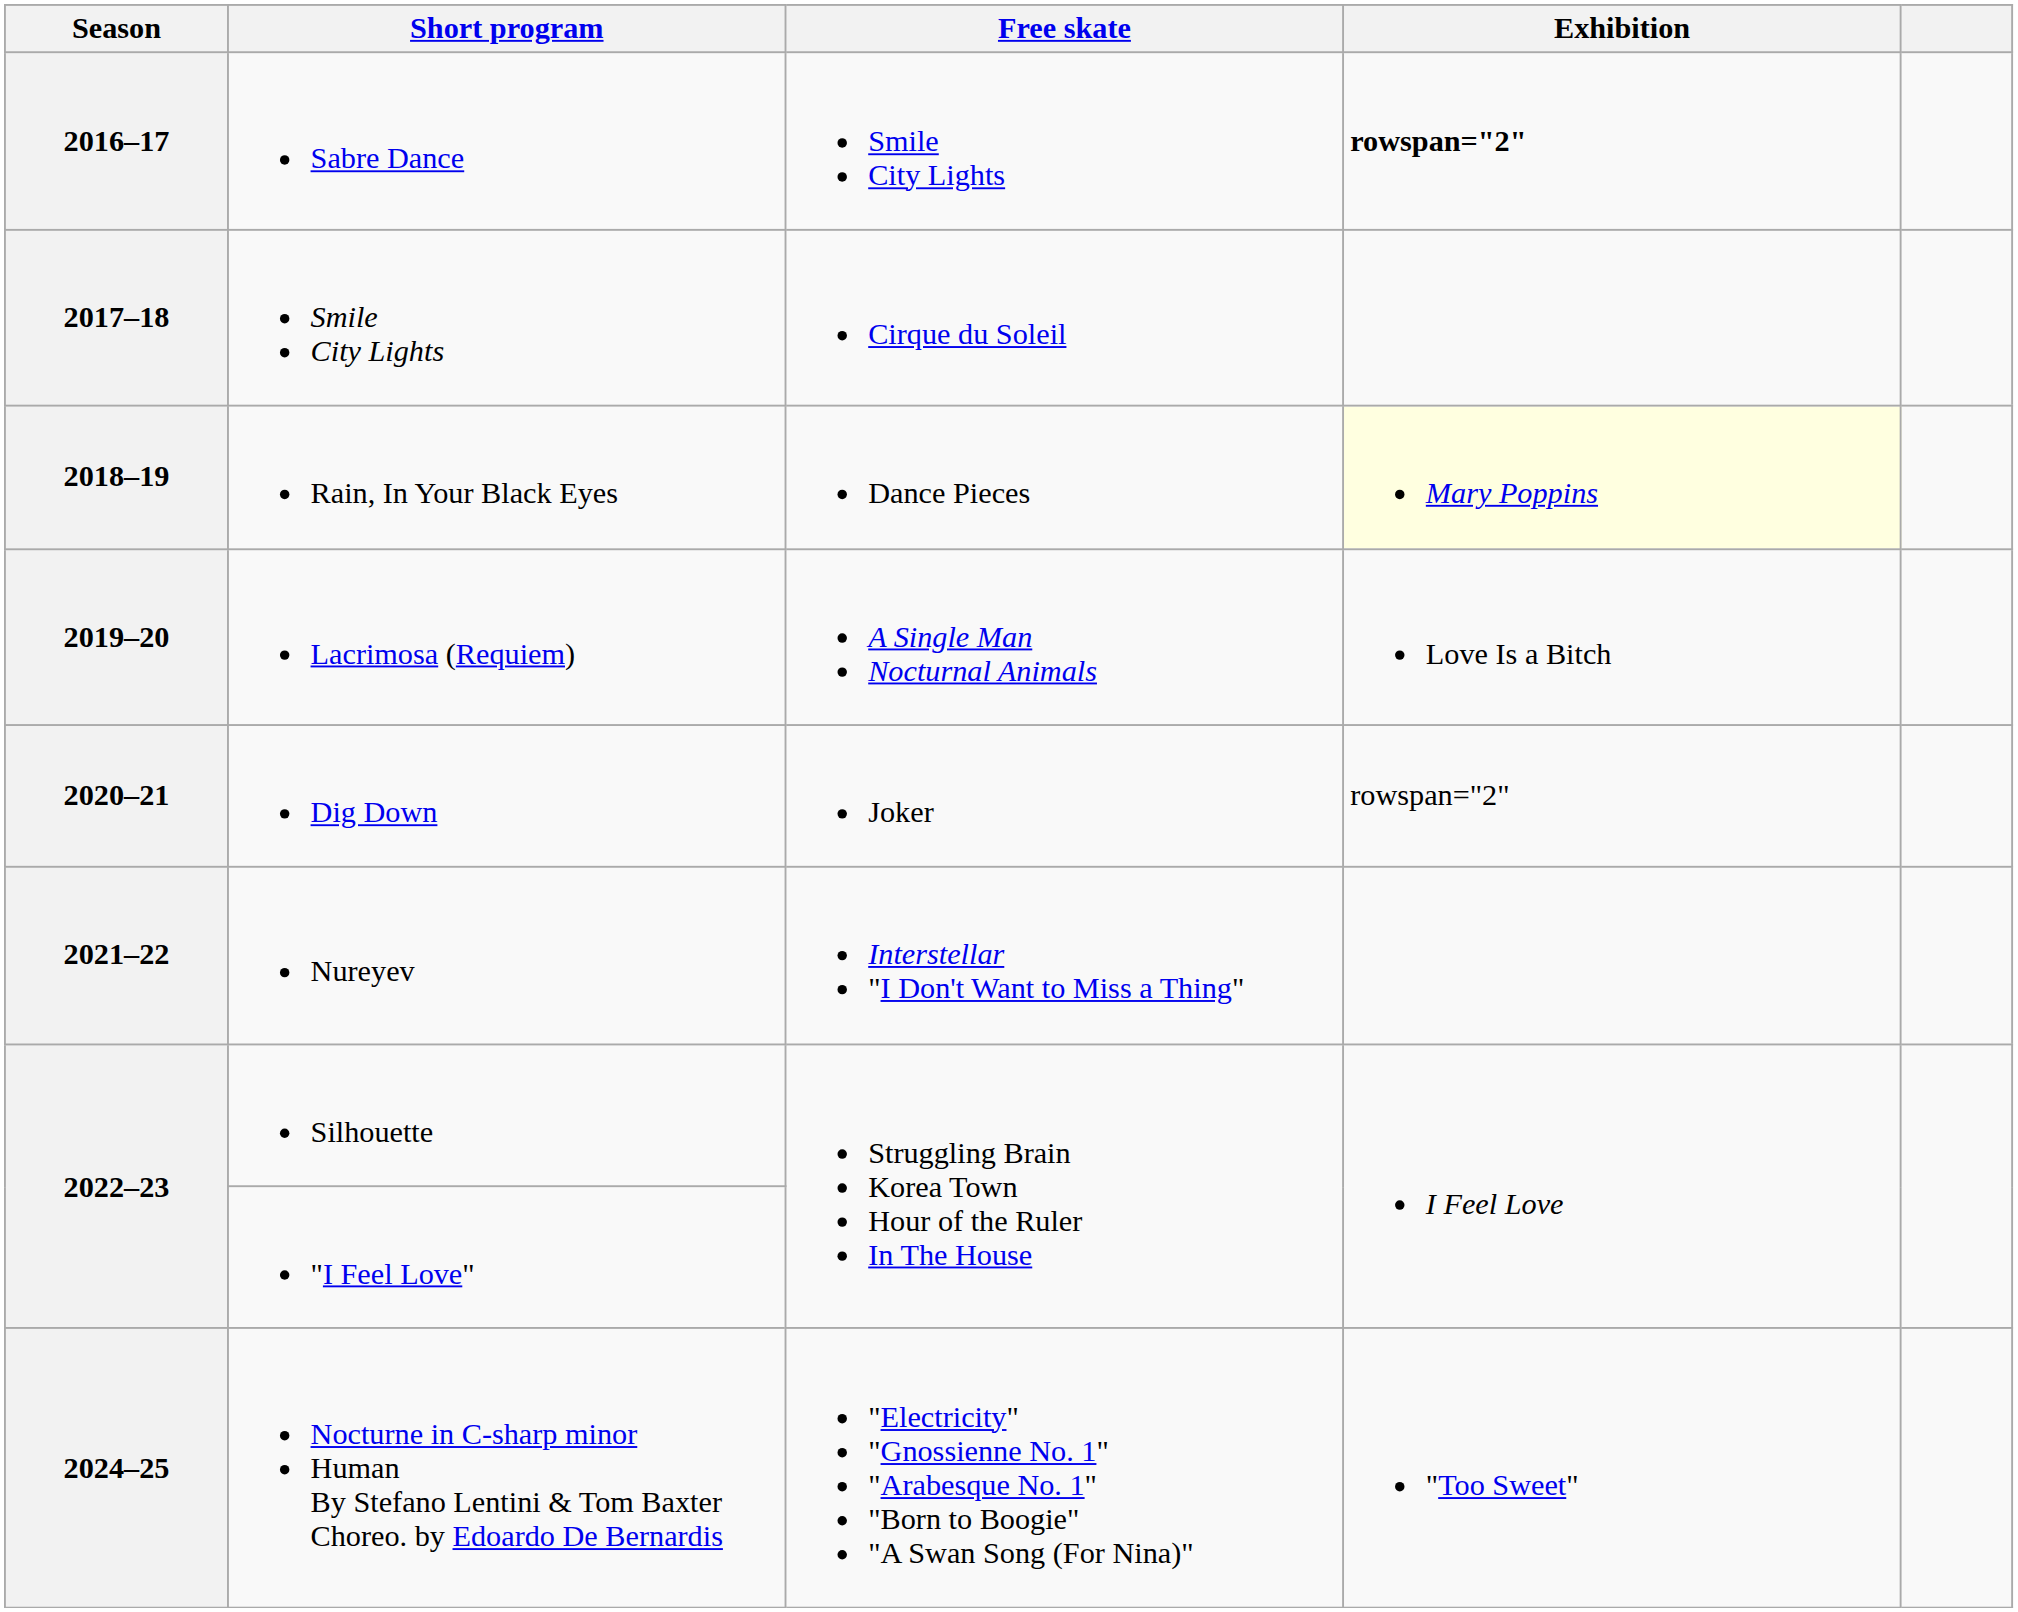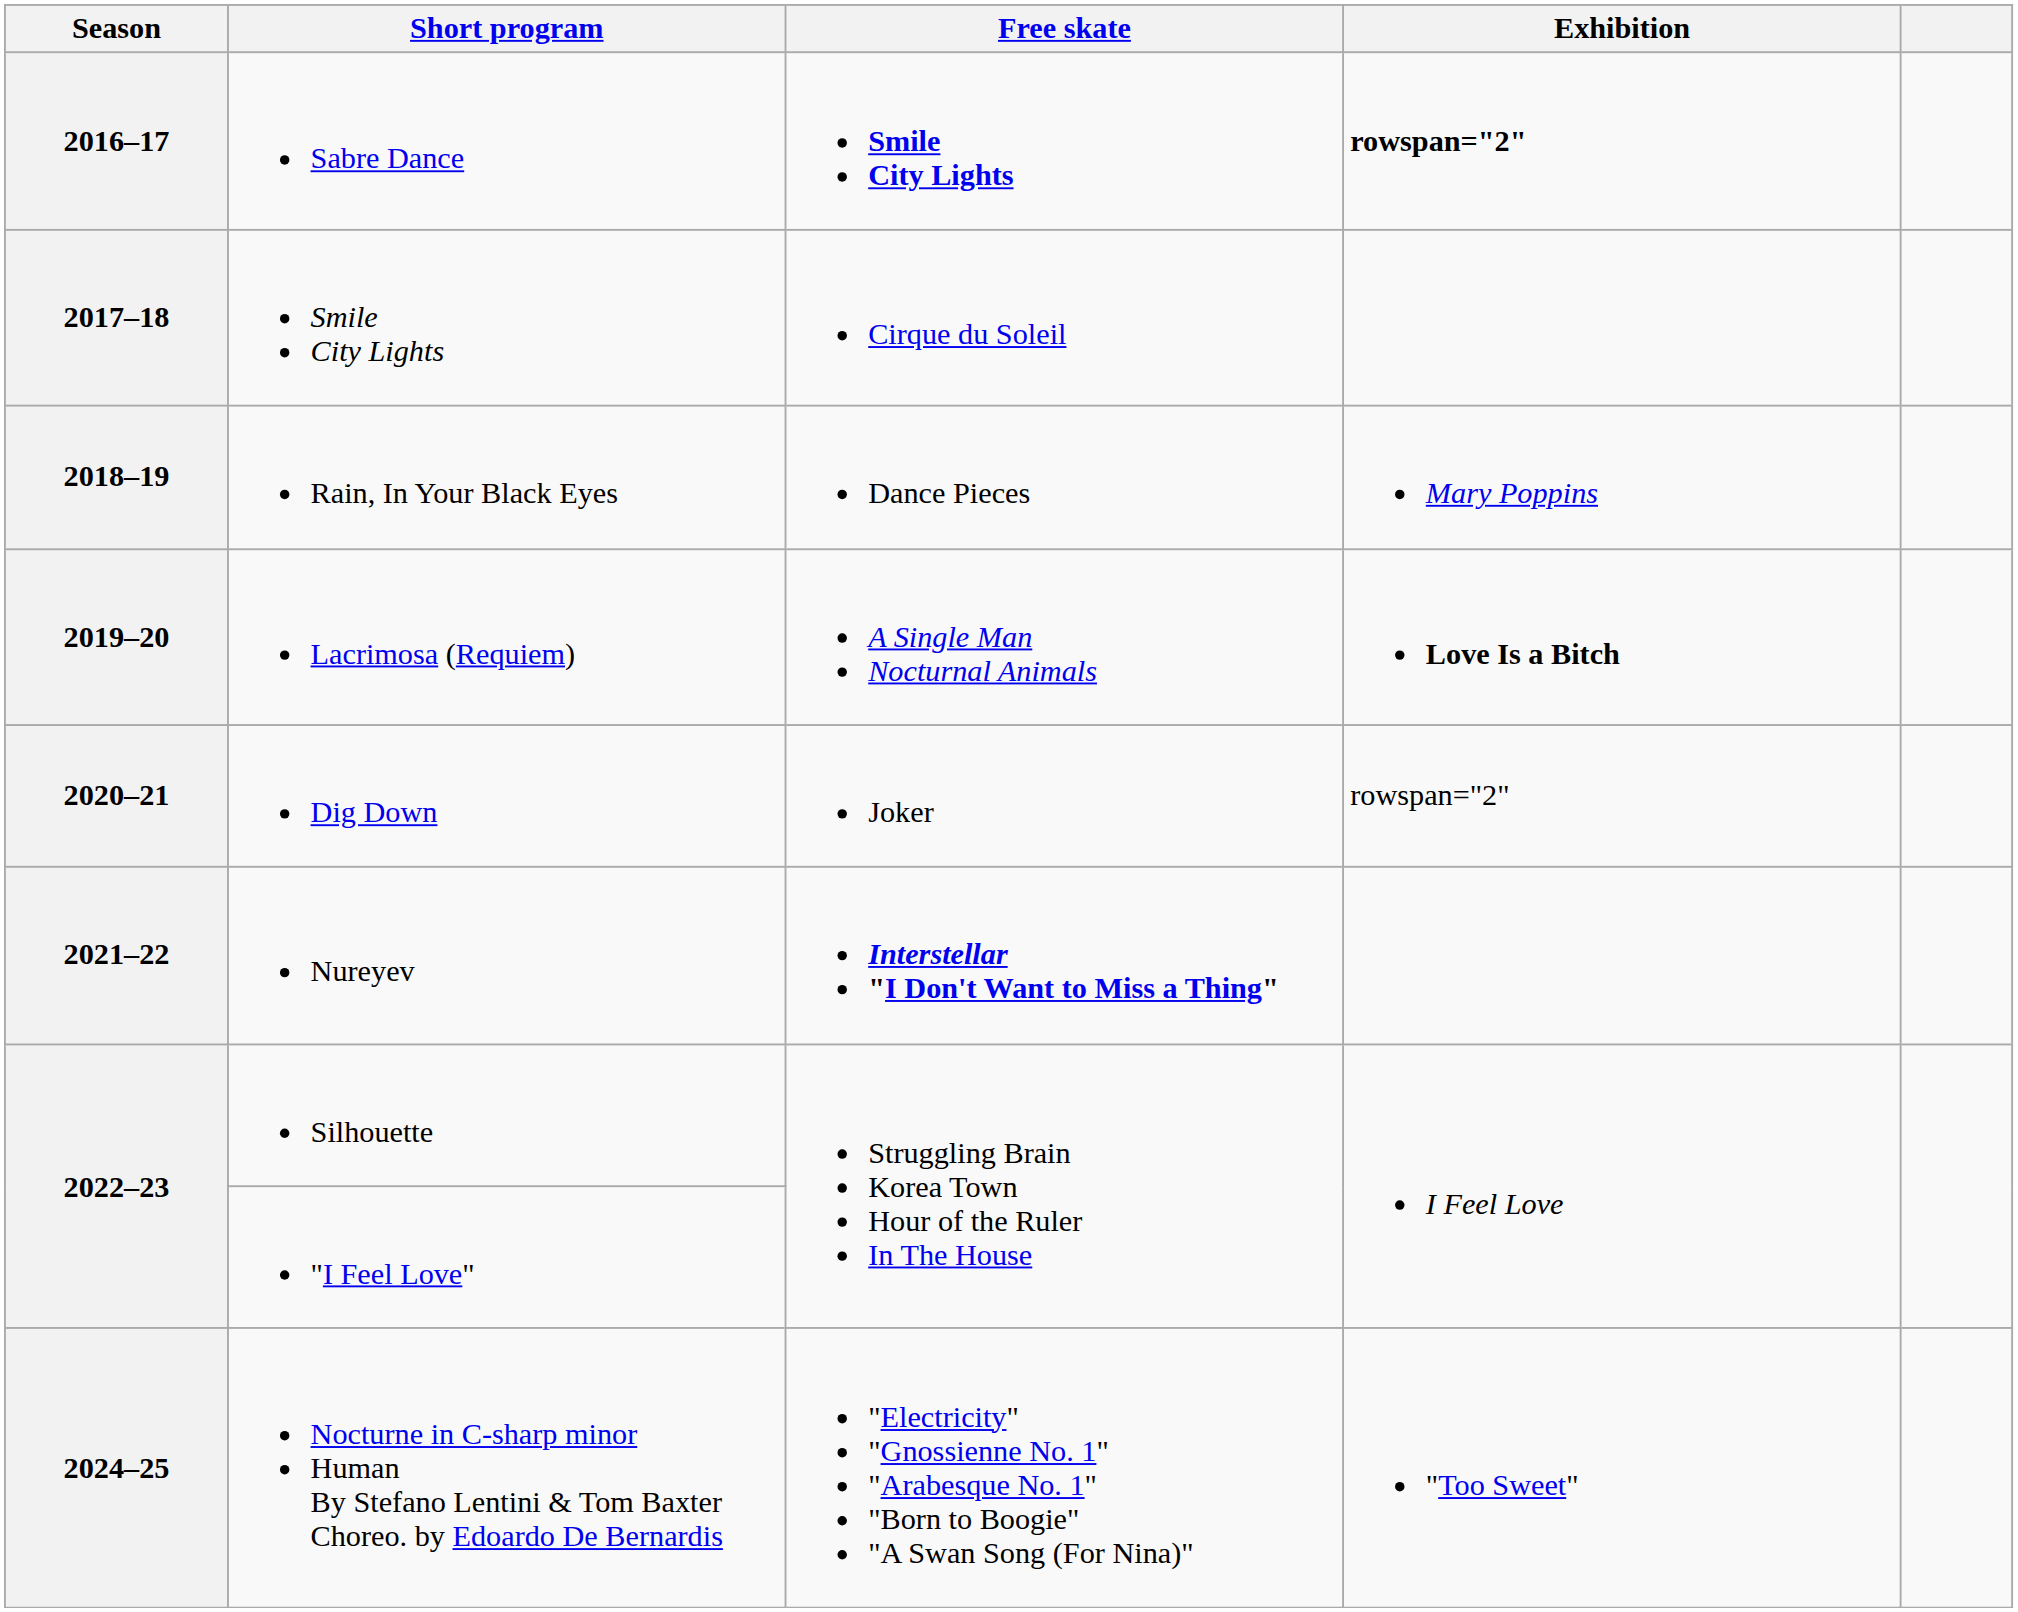(1064, 158) normal -> (1064, 158) bold
(1622, 494) lightyellow background -> (1622, 494) no background
(1622, 654) normal -> (1622, 654) bold
(1064, 973) normal -> (1064, 973) bold
